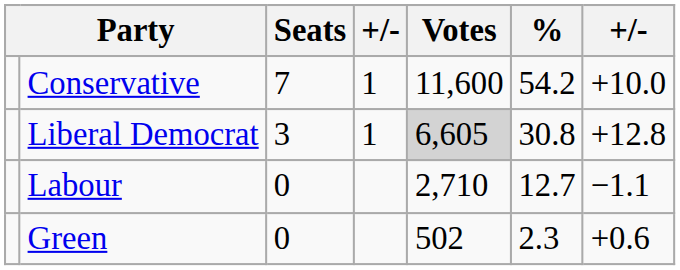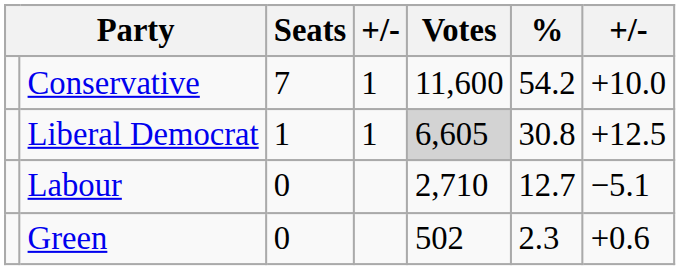(282, 133) 3 -> (282, 133) 1
(628, 133) +12.8 -> (628, 133) +12.5
(620, 185) −1.1 -> (620, 185) −5.1
